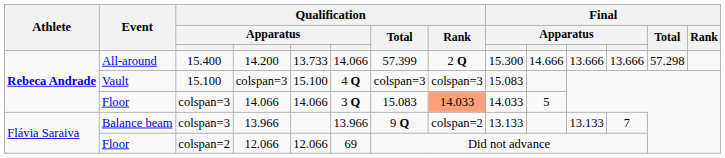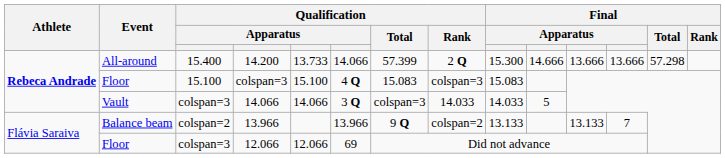(115, 81) Vault -> (115, 81) Floor
(400, 81) colspan=3 -> (400, 81) 15.083
(115, 102) Floor -> (115, 102) Vault
(400, 102) 15.083 -> (400, 102) colspan=3
(457, 102) lightsalmon background -> (457, 102) no background
(204, 123) colspan=3 -> (204, 123) colspan=2
(204, 143) colspan=2 -> (204, 143) colspan=3
